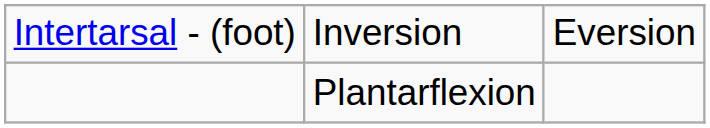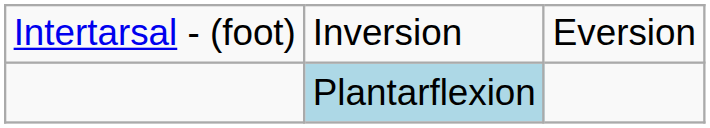(424, 92) no background -> (424, 92) lightblue background
